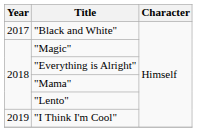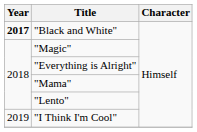(18, 30) normal -> (18, 30) bold
